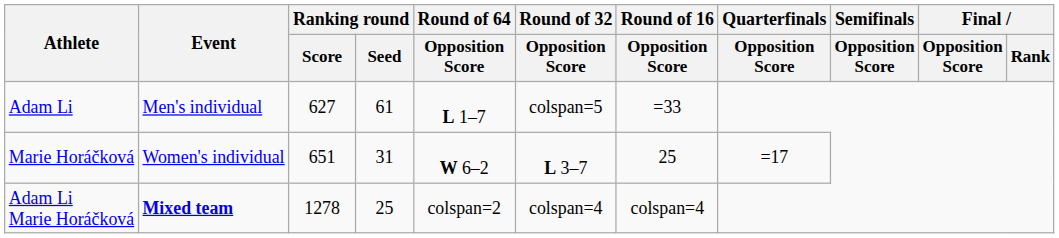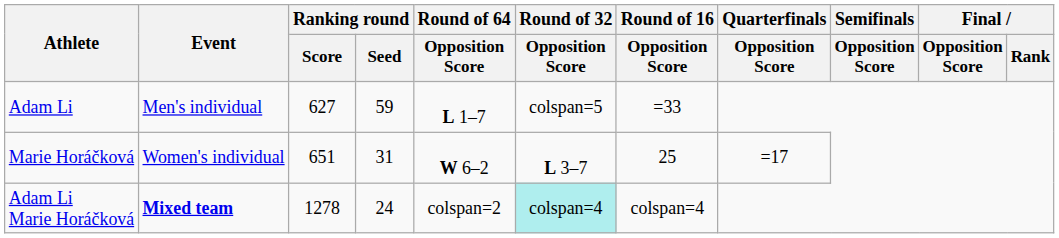(384, 107) 61 -> (384, 107) 59
(384, 208) 25 -> (384, 208) 24
(566, 208) no background -> (566, 208) paleturquoise background
